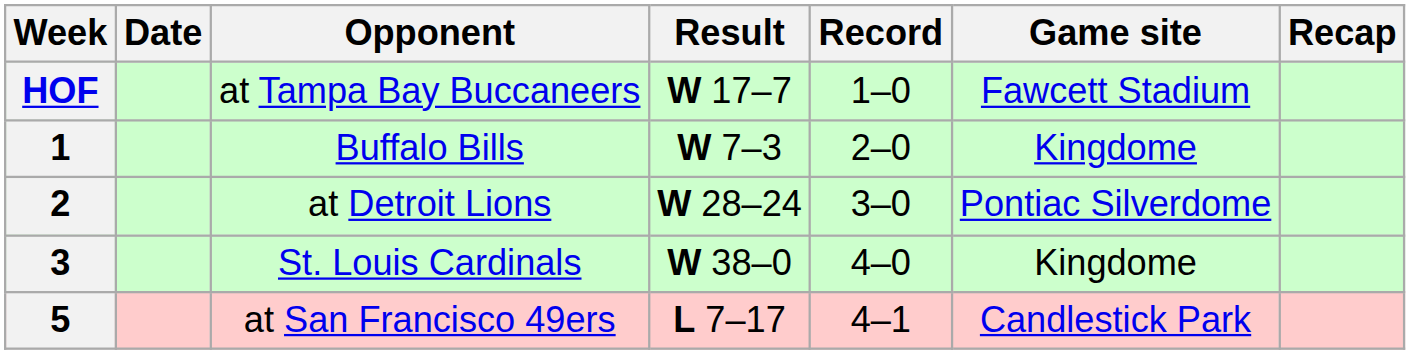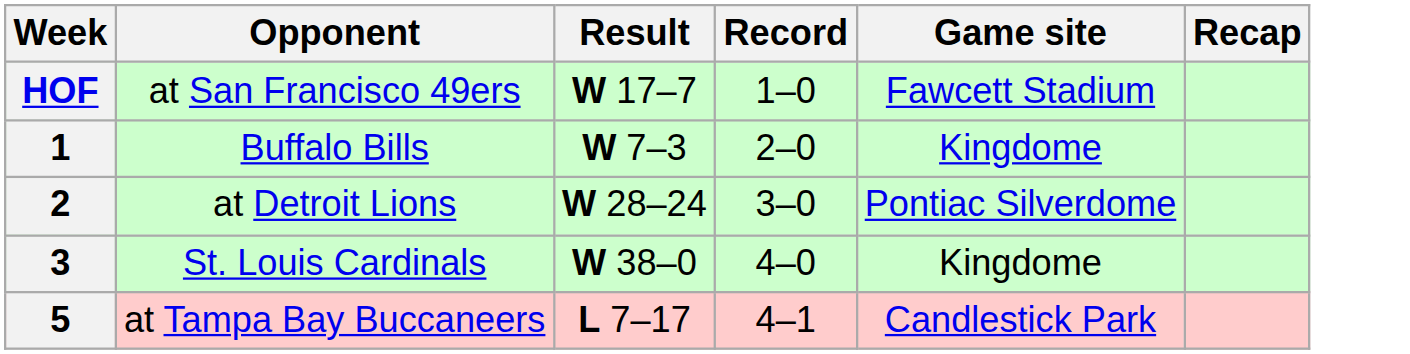- column: (163, 33)
(430, 90) at Tampa Bay Buccaneers -> (335, 90) at San Francisco 49ers
(430, 319) at San Francisco 49ers -> (335, 319) at Tampa Bay Buccaneers
